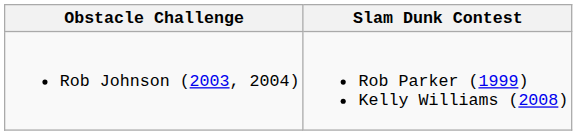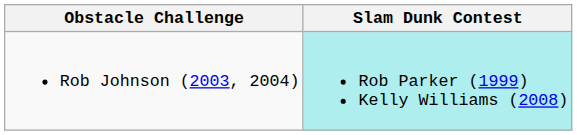(438, 91) no background -> (438, 91) paleturquoise background
